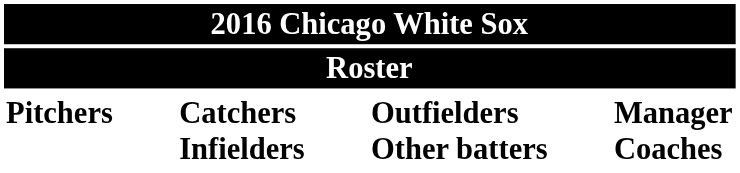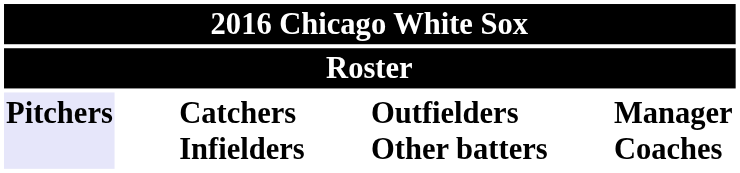(59, 112) no background -> (59, 112) lavender background
